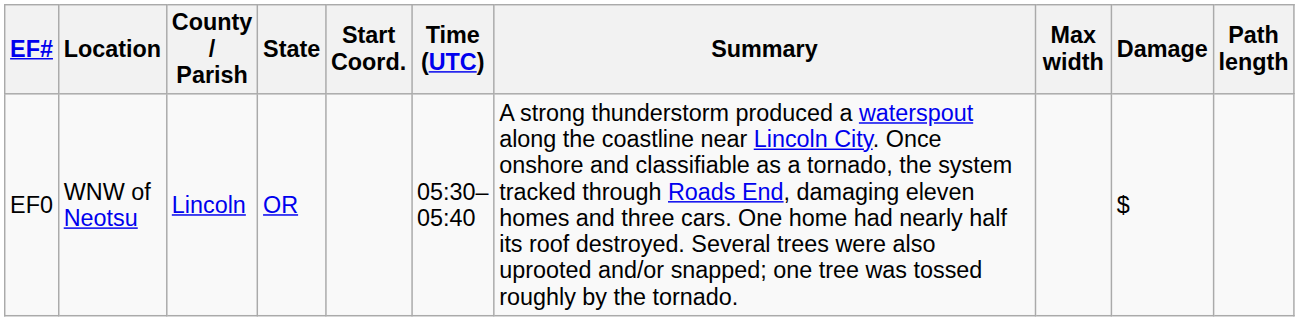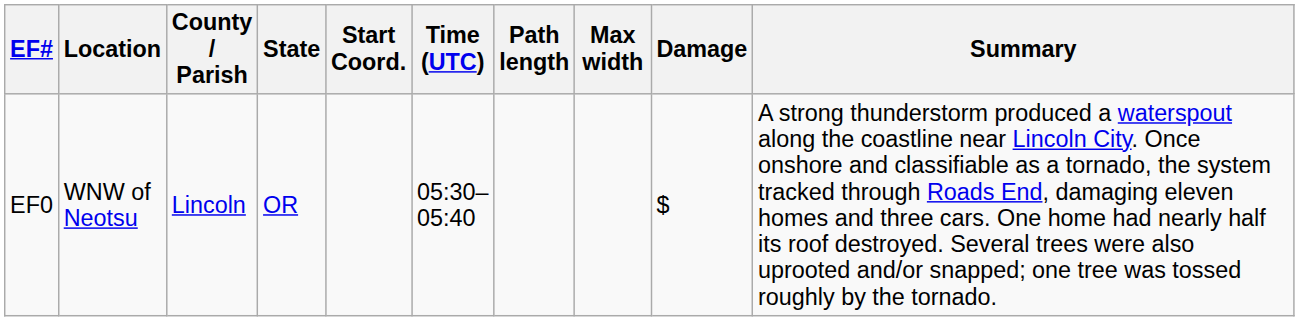columns swapped: (1253, 49) <-> (764, 49)
